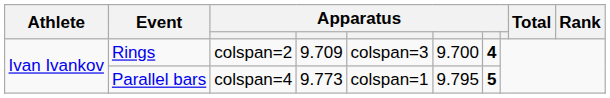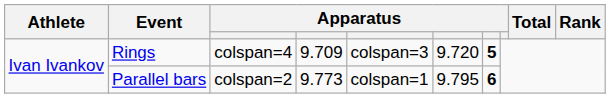(253, 53) colspan=2 -> (253, 53) colspan=4
(458, 53) 9.700 -> (458, 53) 9.720
(492, 53) 4 -> (492, 53) 5
(253, 80) colspan=4 -> (253, 80) colspan=2
(492, 80) 5 -> (492, 80) 6
